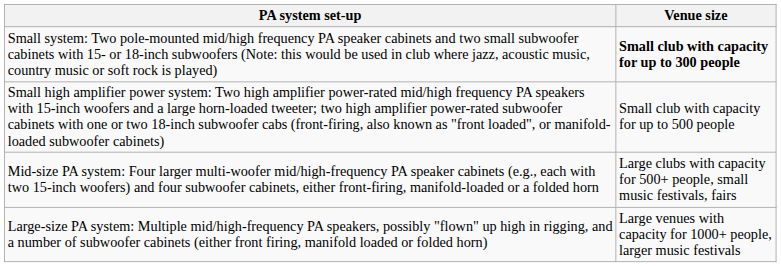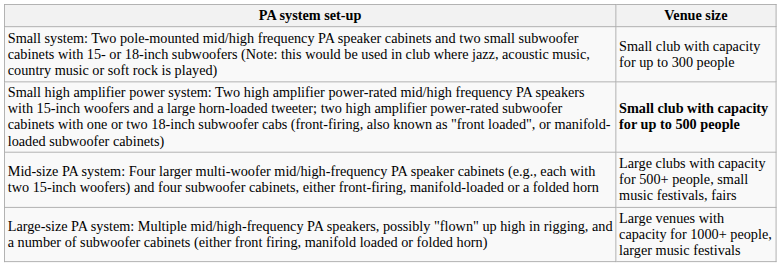(694, 54) bold -> (690, 54) normal
(690, 117) normal -> (694, 117) bold
